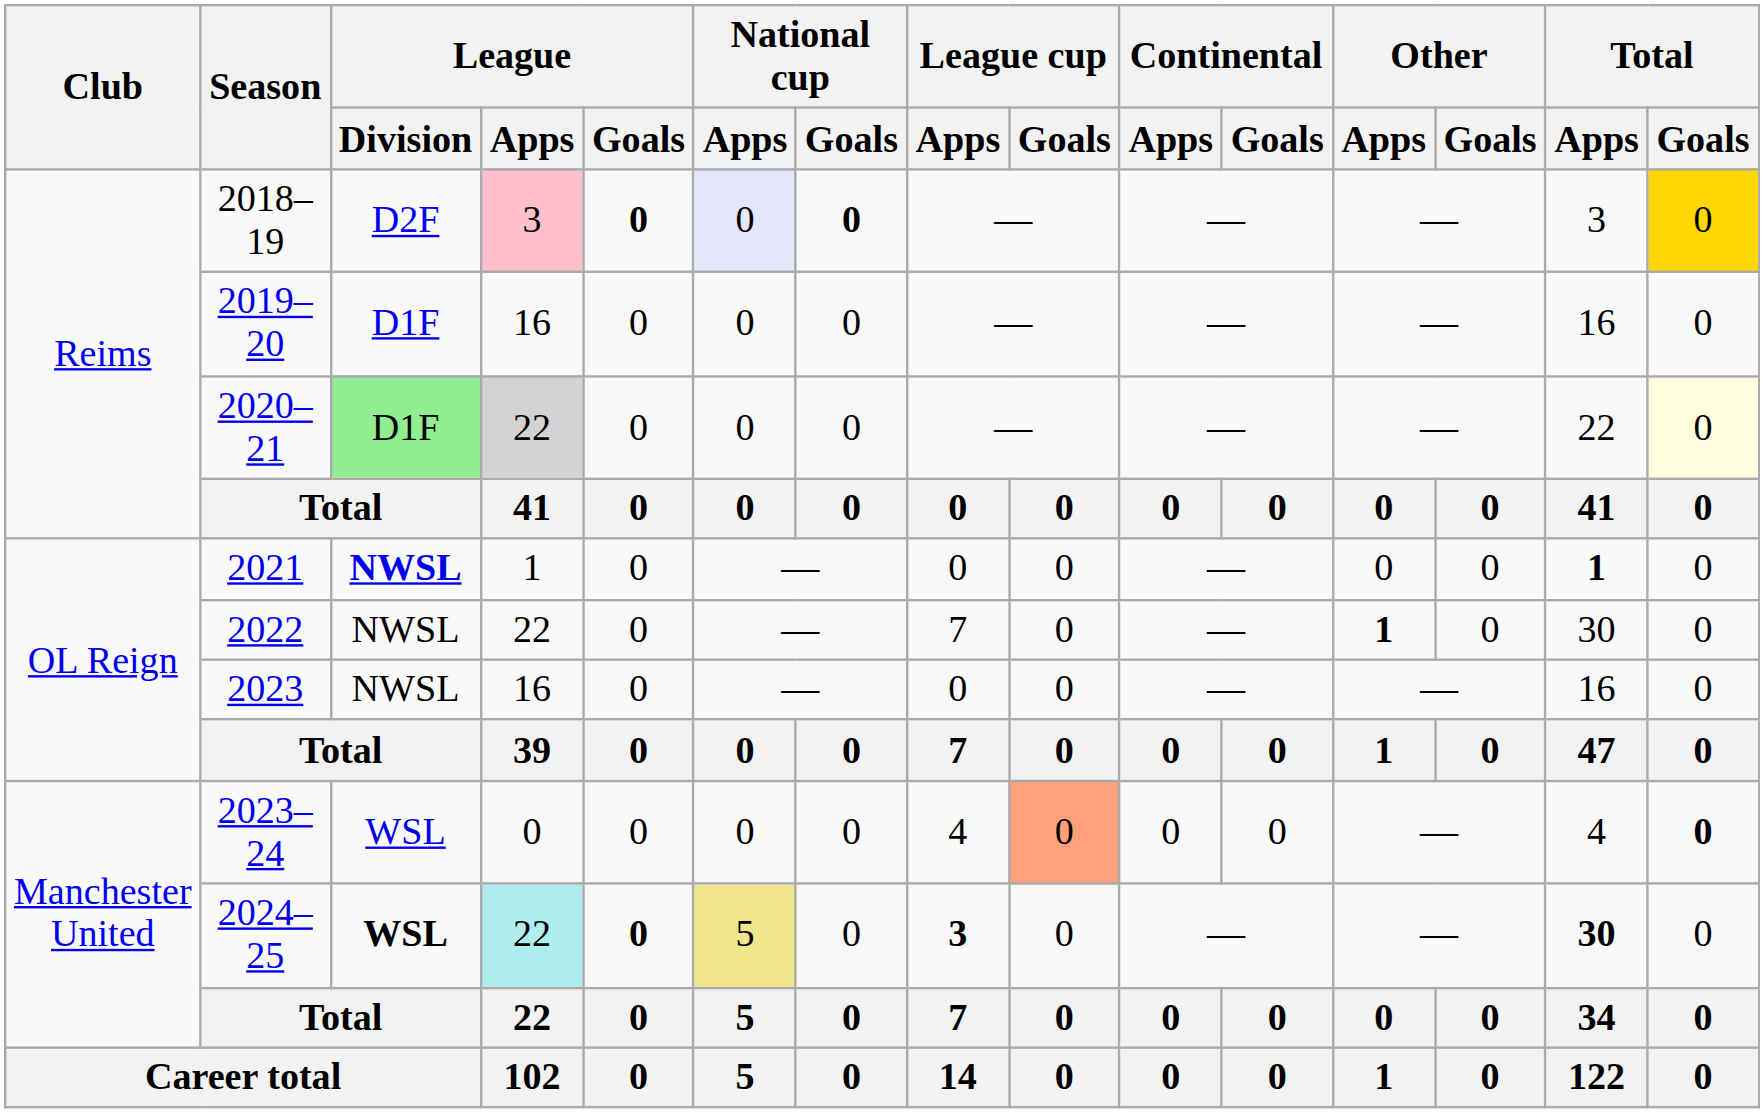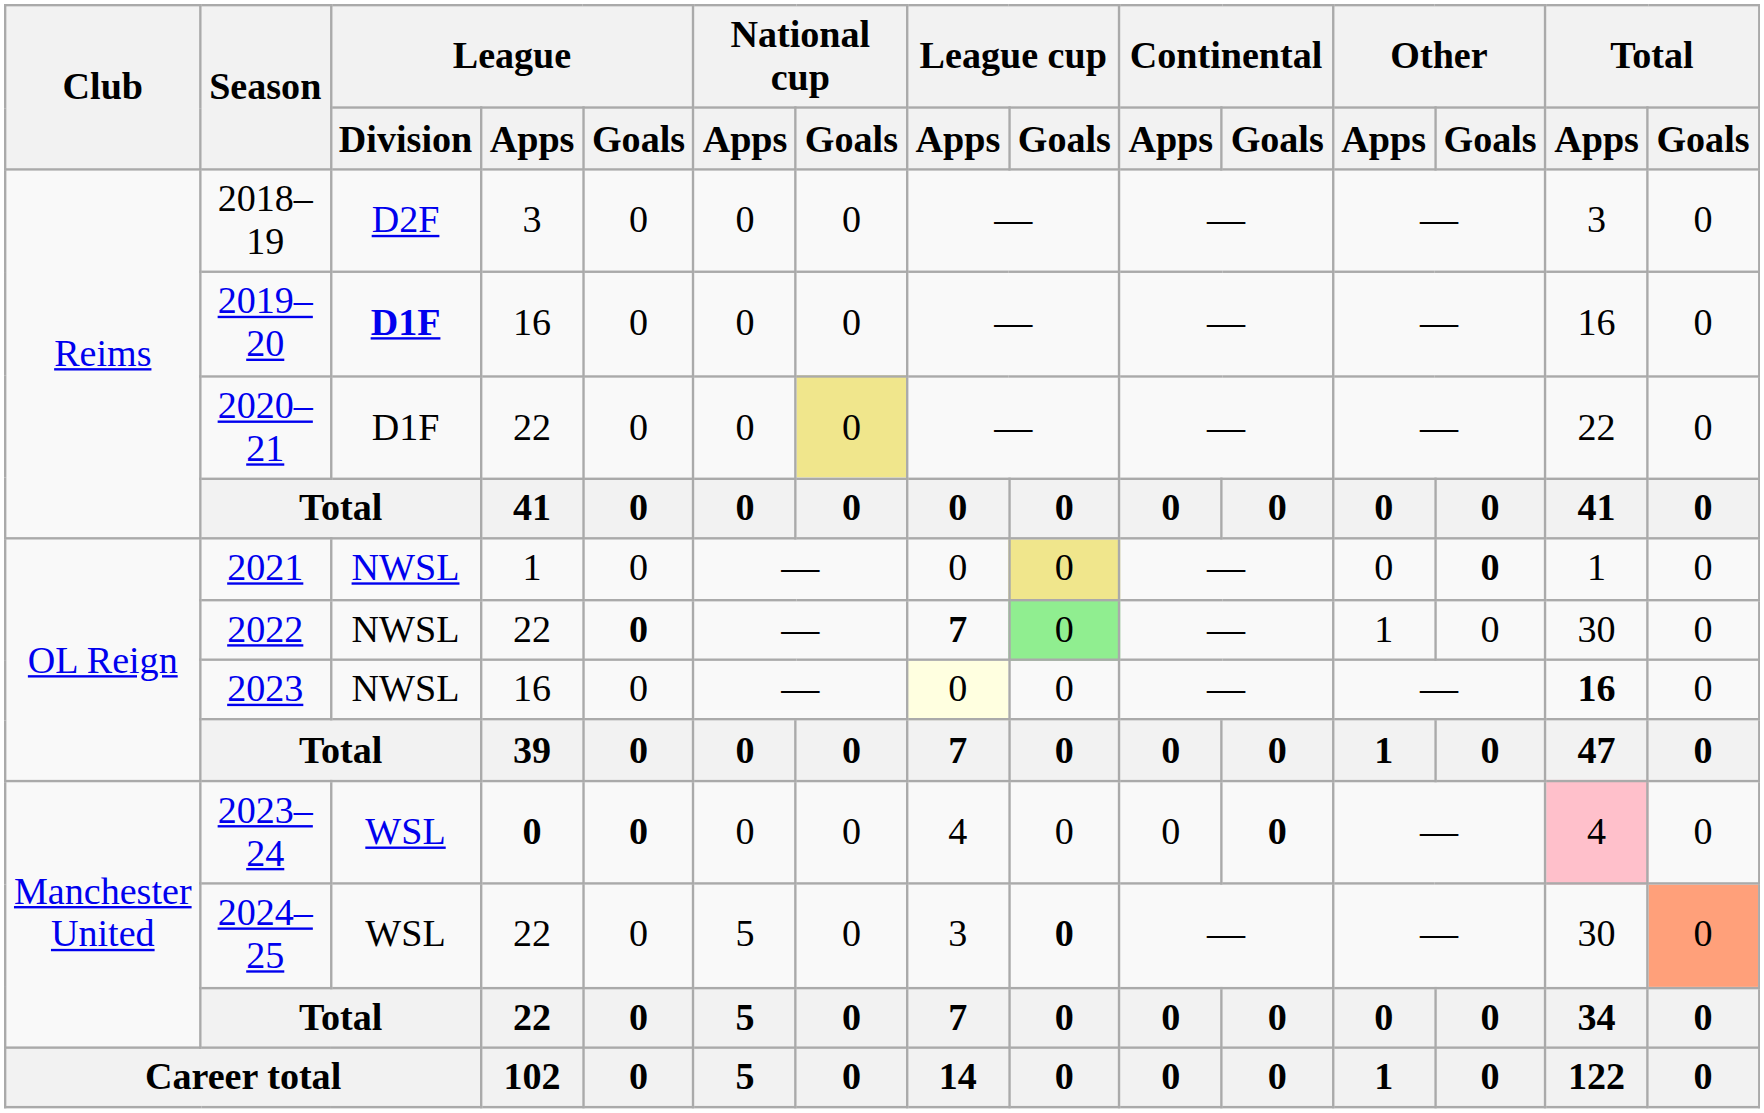(532, 219) pink background -> (532, 219) no background
(639, 219) bold -> (639, 219) normal
(745, 219) lavender background -> (745, 219) no background
(851, 219) bold -> (851, 219) normal
(1703, 219) gold background -> (1703, 219) no background
(406, 322) normal -> (406, 322) bold
(406, 426) lightgreen background -> (406, 426) no background
(532, 426) lightgrey background -> (532, 426) no background
(851, 426) no background -> (851, 426) khaki background
(1703, 426) lightyellow background -> (1703, 426) no background
(406, 568) bold -> (406, 568) normal
(1064, 568) no background -> (1064, 568) khaki background
(1490, 568) normal -> (1490, 568) bold
(1597, 568) bold -> (1597, 568) normal
(639, 628) normal -> (639, 628) bold
(958, 628) normal -> (958, 628) bold
(1064, 628) no background -> (1064, 628) lightgreen background
(1384, 628) bold -> (1384, 628) normal
(958, 689) no background -> (958, 689) lightyellow background
(1597, 689) normal -> (1597, 689) bold
(532, 831) normal -> (532, 831) bold
(639, 831) normal -> (639, 831) bold
(1064, 831) lightsalmon background -> (1064, 831) no background
(1277, 831) normal -> (1277, 831) bold
(1597, 831) no background -> (1597, 831) pink background
(1703, 831) bold -> (1703, 831) normal
(406, 934) bold -> (406, 934) normal
(532, 934) paleturquoise background -> (532, 934) no background
(639, 934) bold -> (639, 934) normal
(745, 934) khaki background -> (745, 934) no background
(958, 934) bold -> (958, 934) normal
(1064, 934) normal -> (1064, 934) bold
(1597, 934) bold -> (1597, 934) normal
(1703, 934) no background -> (1703, 934) lightsalmon background
